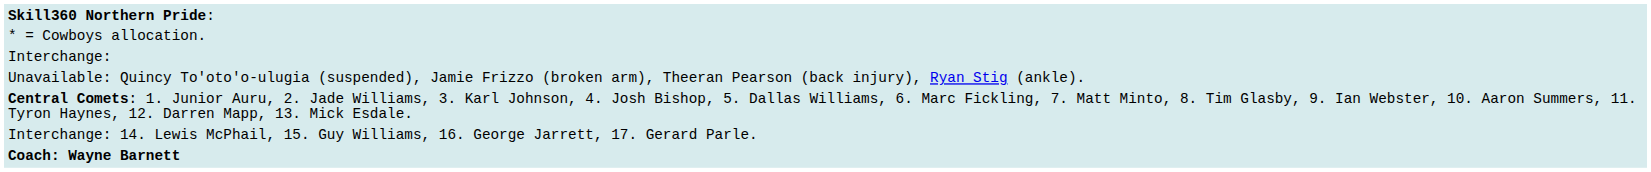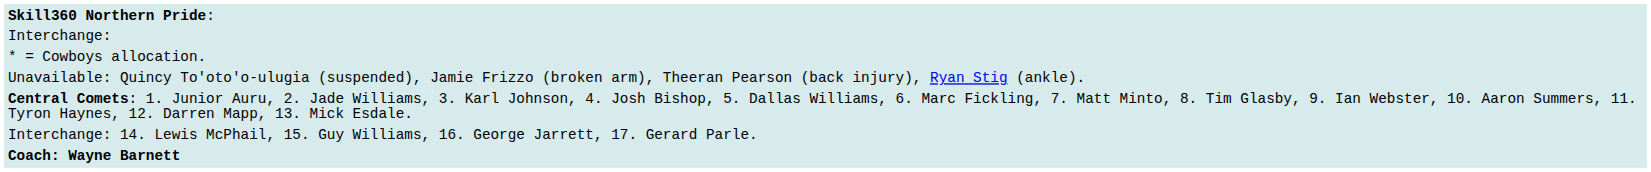(107, 36) * = Cowboys allocation. -> (60, 36) Interchange:
(60, 57) Interchange: -> (107, 57) * = Cowboys allocation.
